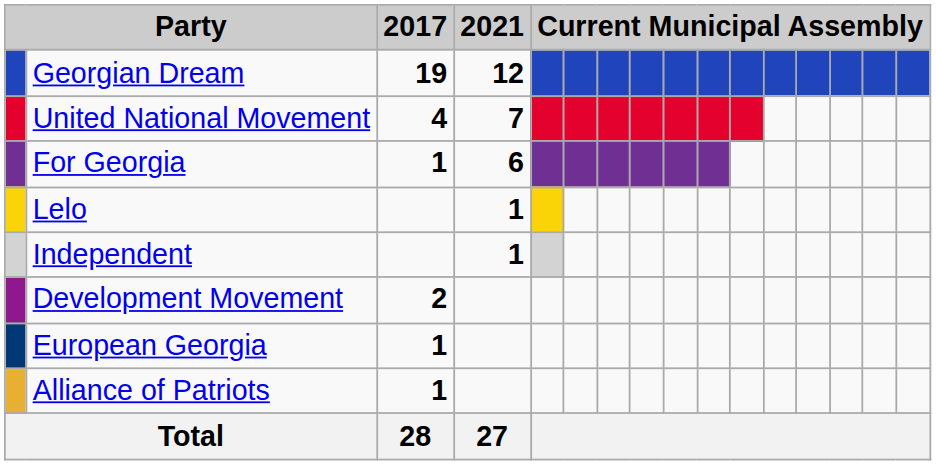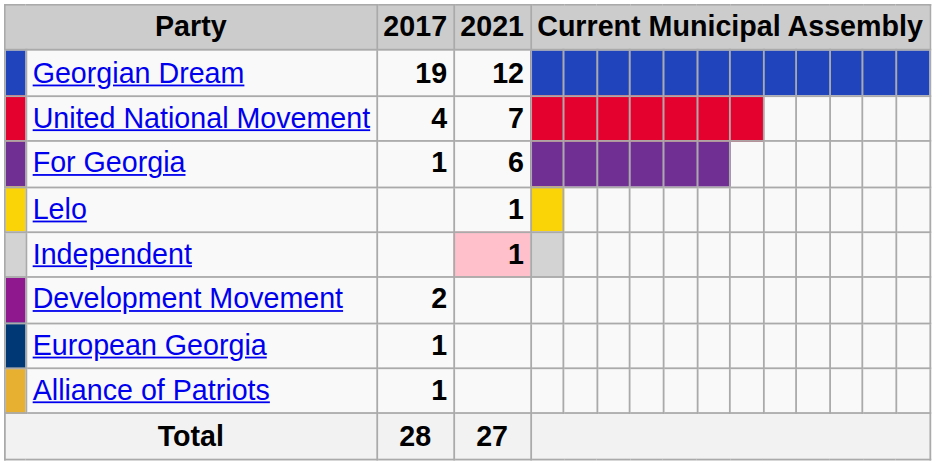(516, 254) no background -> (516, 254) pink background
